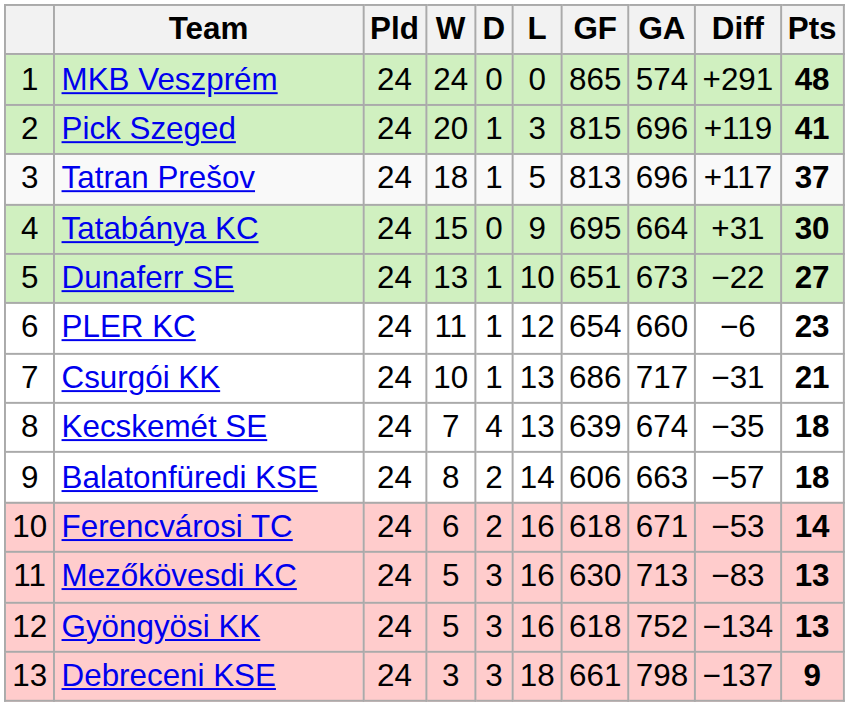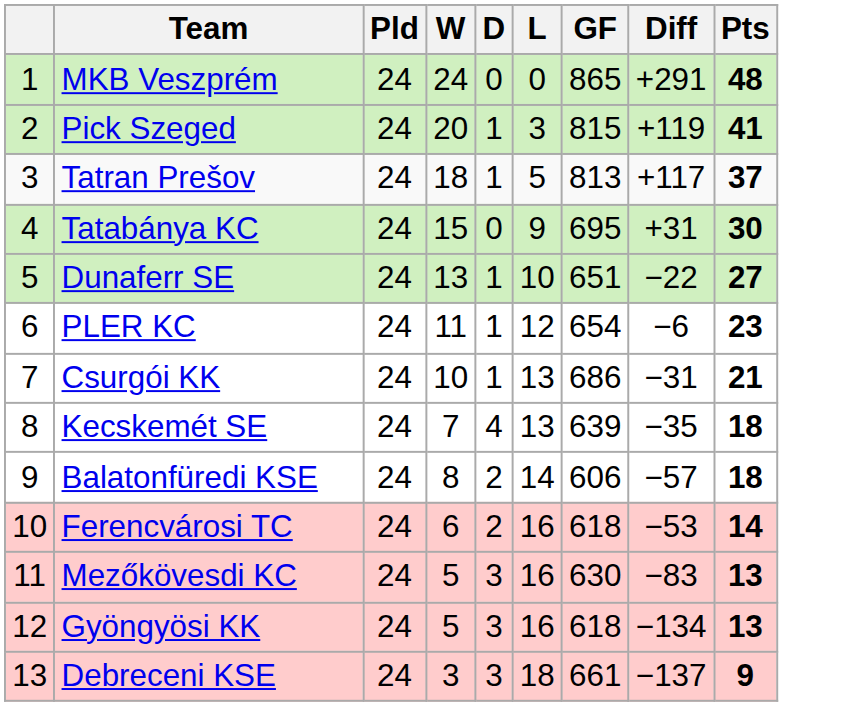- column: (662, 29)
